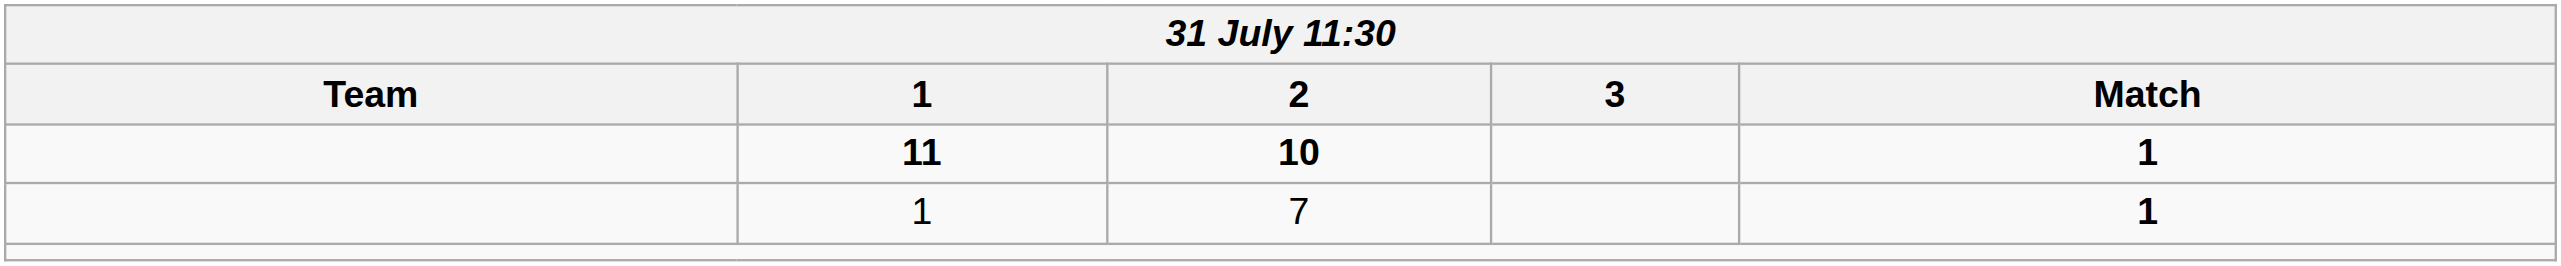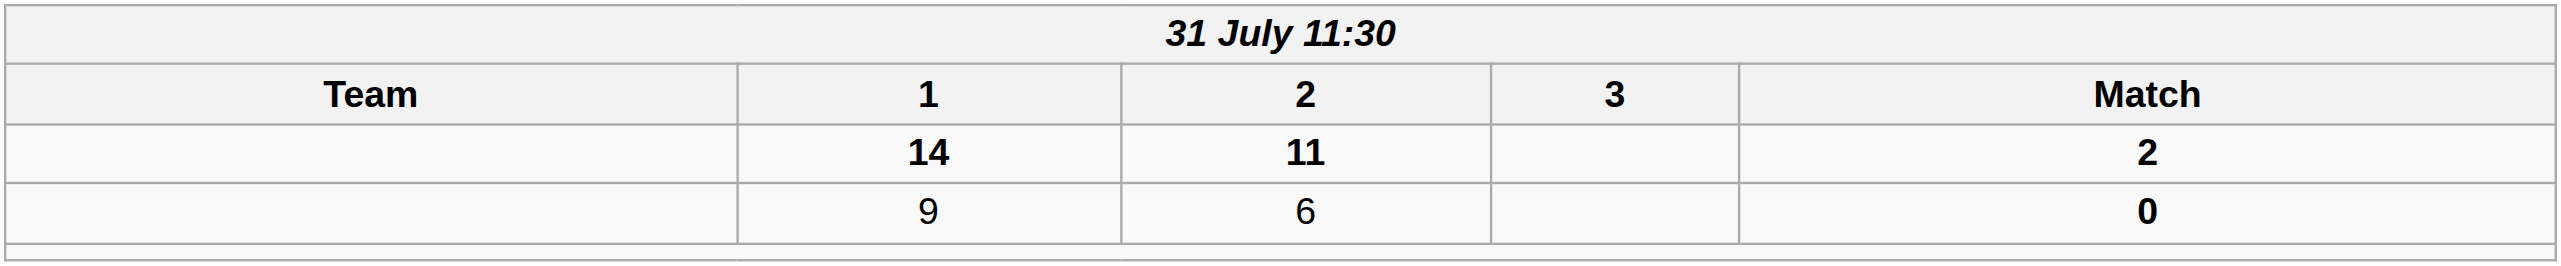(922, 152) 11 -> (929, 152) 14
(1299, 152) 10 -> (1306, 152) 11
(2148, 152) 1 -> (2148, 152) 2
(922, 212) 1 -> (928, 212) 9
(1299, 212) 7 -> (1306, 212) 6
(2148, 212) 1 -> (2148, 212) 0
